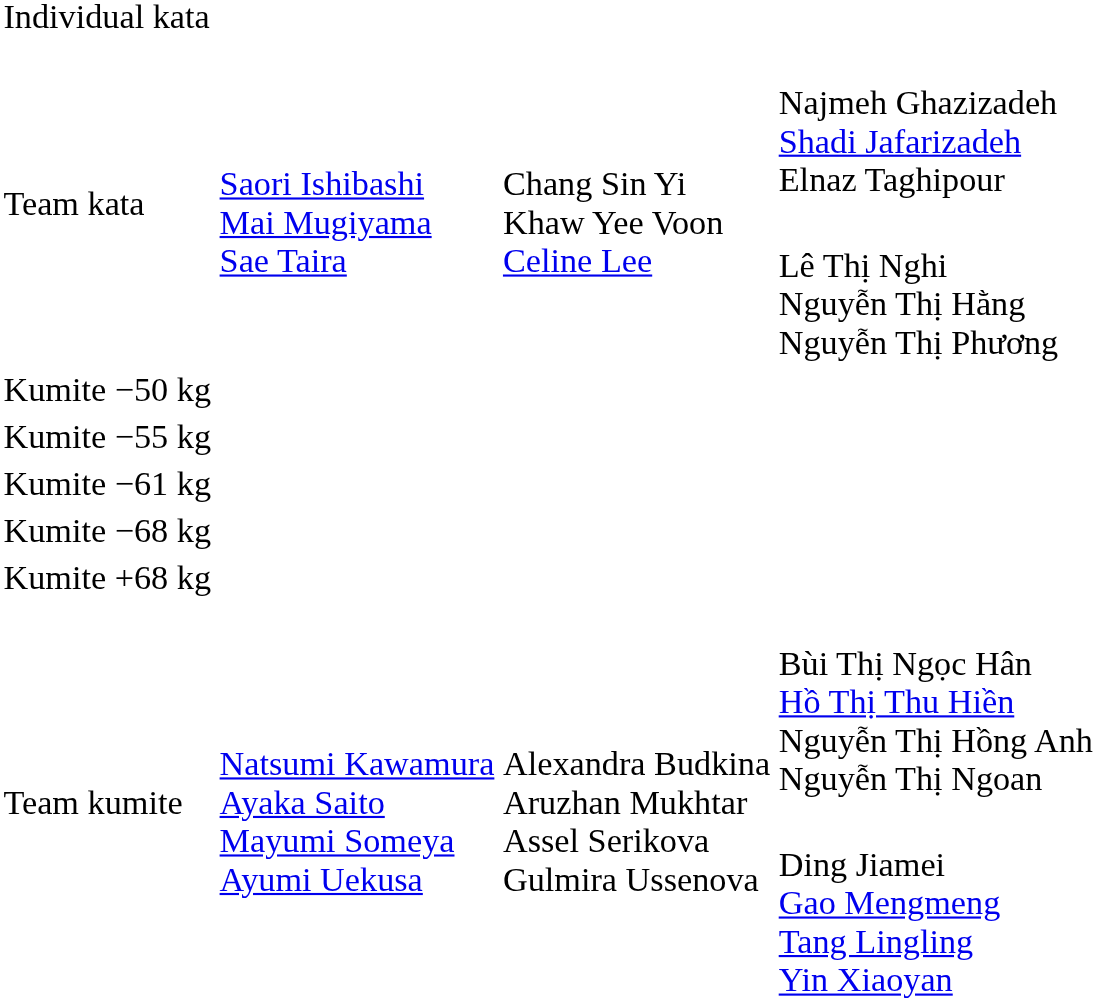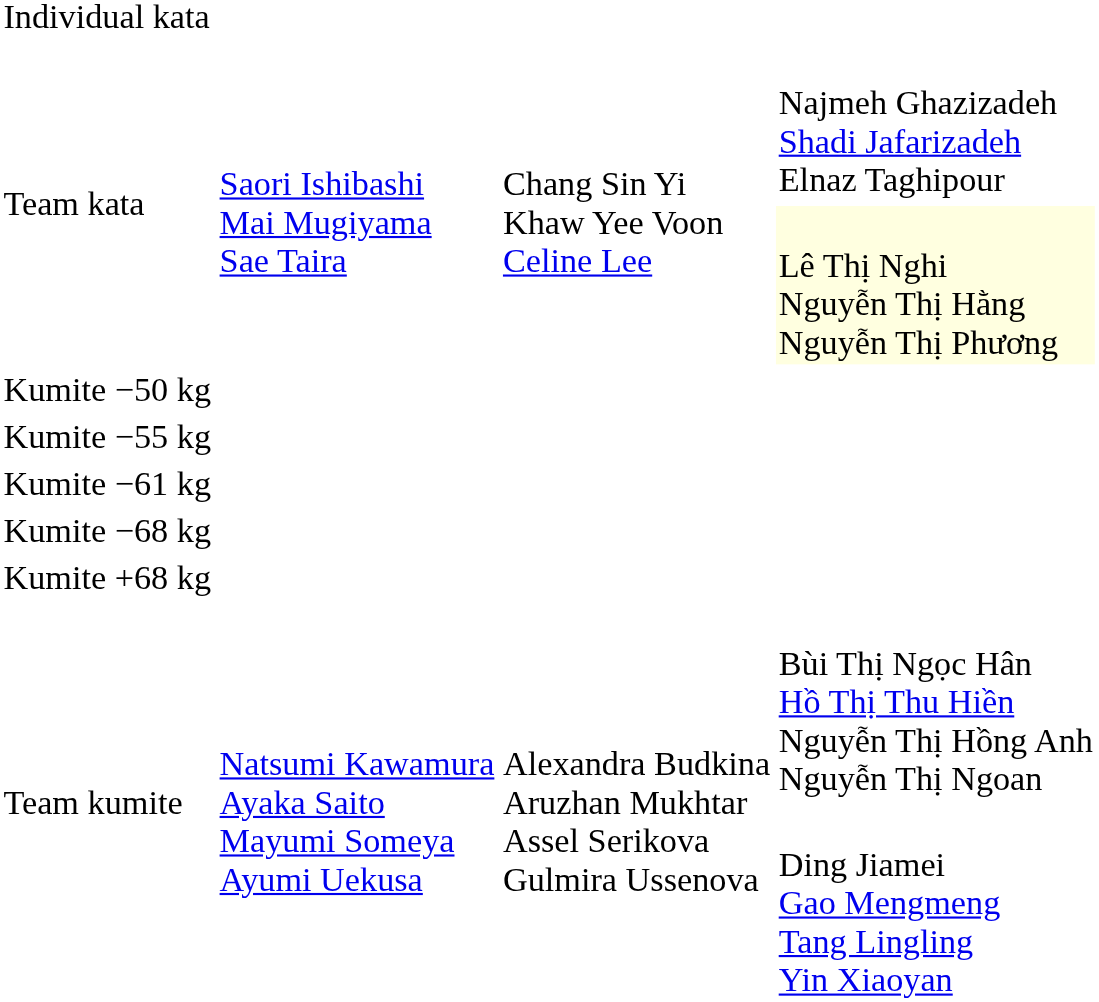(918, 303) no background -> (918, 303) lightyellow background
